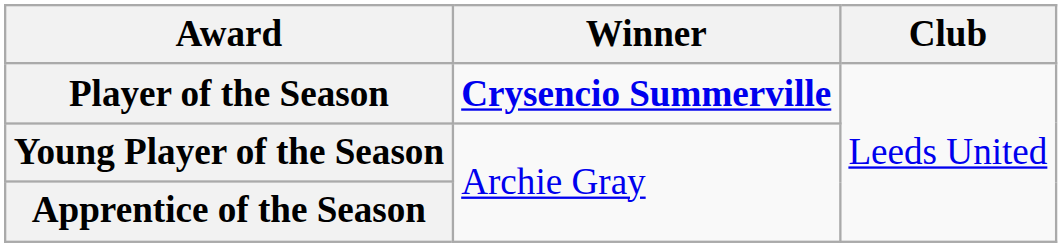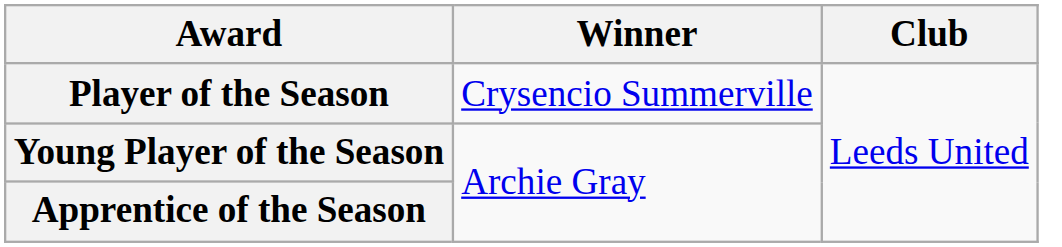(646, 92) bold -> (637, 92) normal
